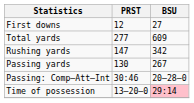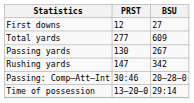rows swapped: (38, 51) <-> (38, 65)
(164, 91) pink background -> (164, 91) no background
